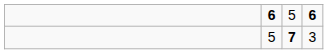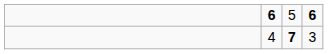(272, 37) 5 -> (272, 37) 4
